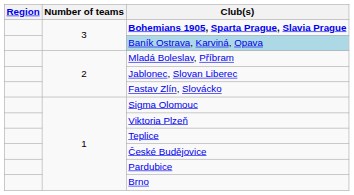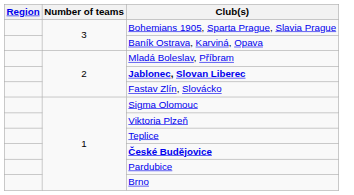(237, 27) bold -> (232, 27) normal
(196, 43) lightblue background -> (196, 43) no background
(183, 74) normal -> (187, 74) bold
(167, 151) normal -> (170, 151) bold
